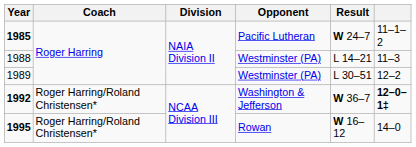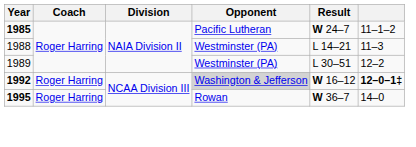(88, 99) Roger Harring/Roland Christensen* -> (69, 81) Roger Harring
(271, 99) no background -> (251, 81) lightgrey background
(352, 99) W 36–7 -> (334, 81) W 16–12
(88, 128) Roger Harring/Roland Christensen* -> (69, 98) Roger Harring
(349, 128) W 16–12 -> (331, 98) W 36–7
